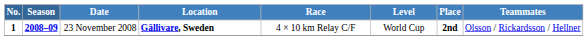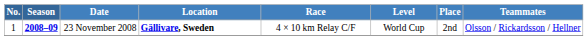(13, 27) bold -> (13, 27) normal
(450, 27) bold -> (450, 27) normal
